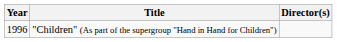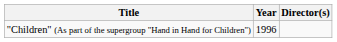columns swapped: (17, 12) <-> (154, 12)
